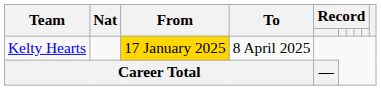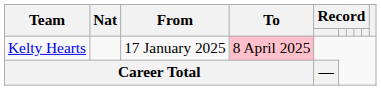(175, 48) gold background -> (175, 48) no background
(272, 48) no background -> (272, 48) pink background
